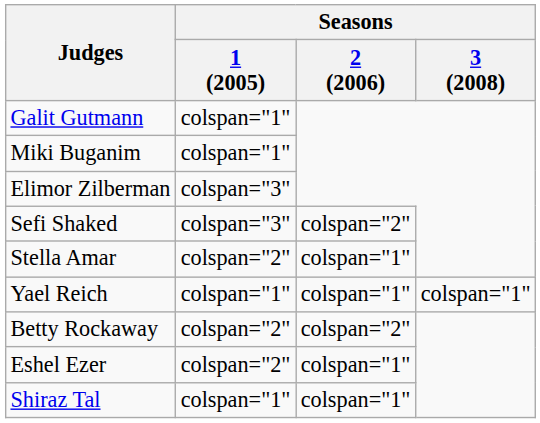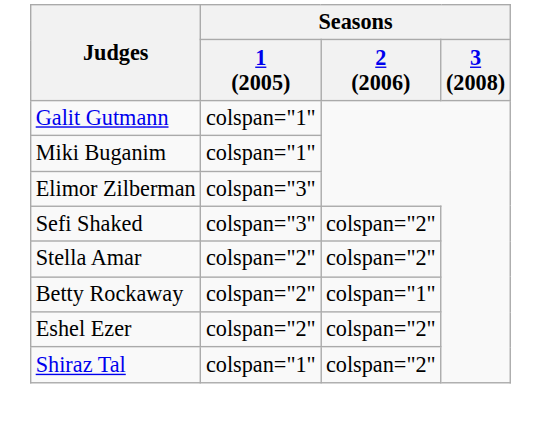(356, 258) colspan="1" -> (381, 258) colspan="2"
- row: (59, 294)
(356, 329) colspan="2" -> (381, 294) colspan="1"
(356, 364) colspan="1" -> (381, 329) colspan="2"
(356, 399) colspan="1" -> (381, 364) colspan="2"
